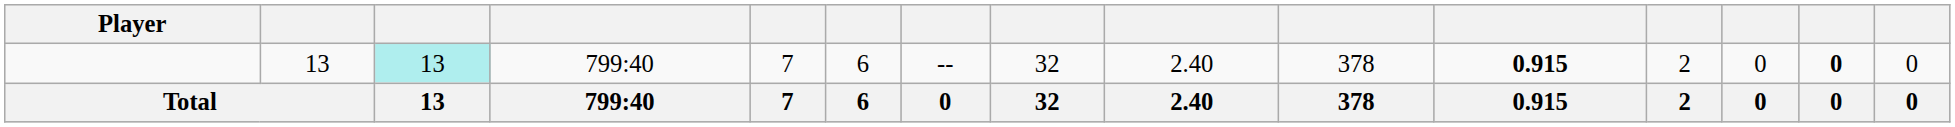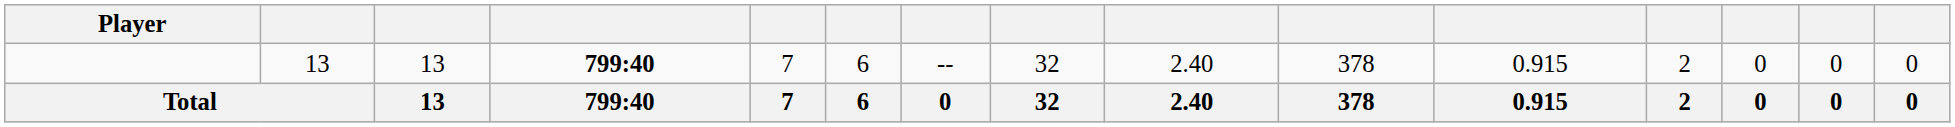(432, 63) paleturquoise background -> (432, 63) no background
(620, 63) normal -> (620, 63) bold
(1540, 63) bold -> (1540, 63) normal
(1836, 63) bold -> (1836, 63) normal
